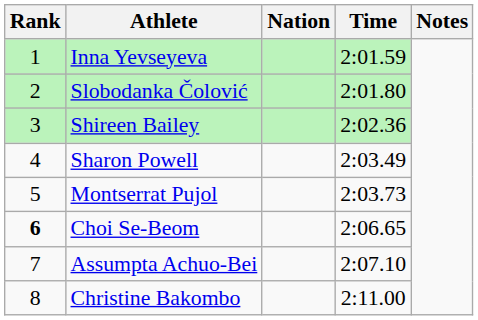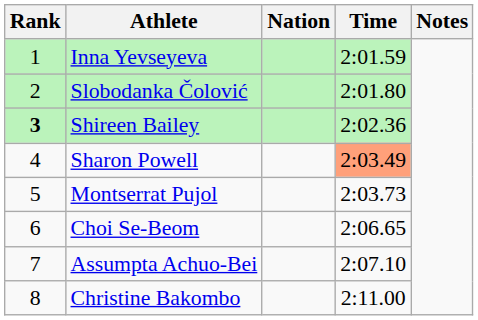(35, 125) normal -> (35, 125) bold
(373, 159) no background -> (373, 159) lightsalmon background
(35, 228) bold -> (35, 228) normal
